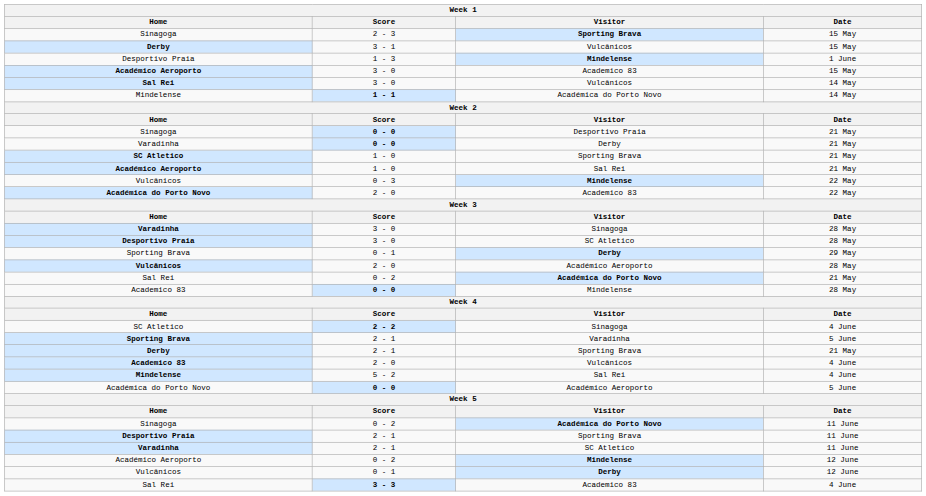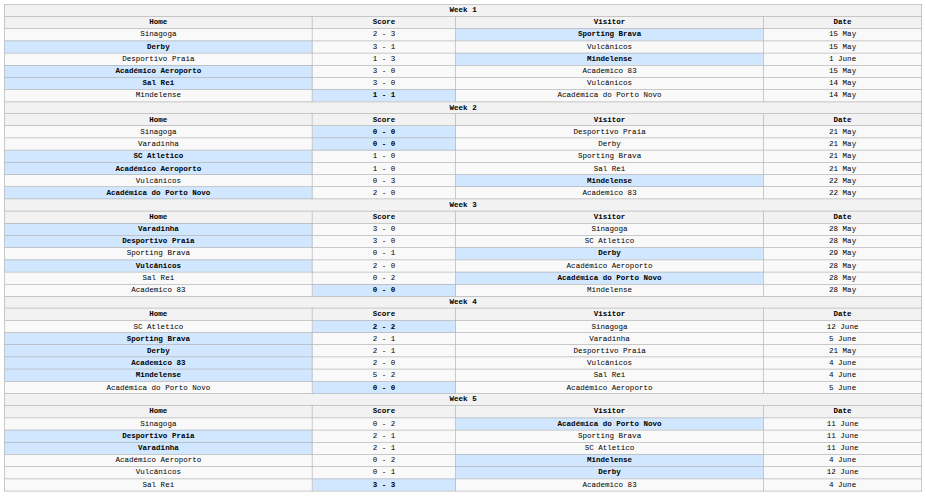(843, 278) 21 May -> (843, 278) 28 May
(843, 327) 4 June -> (843, 327) 12 June
(610, 351) Sporting Brava -> (610, 351) Desportivo Praia
(843, 461) 12 June -> (843, 461) 4 June
